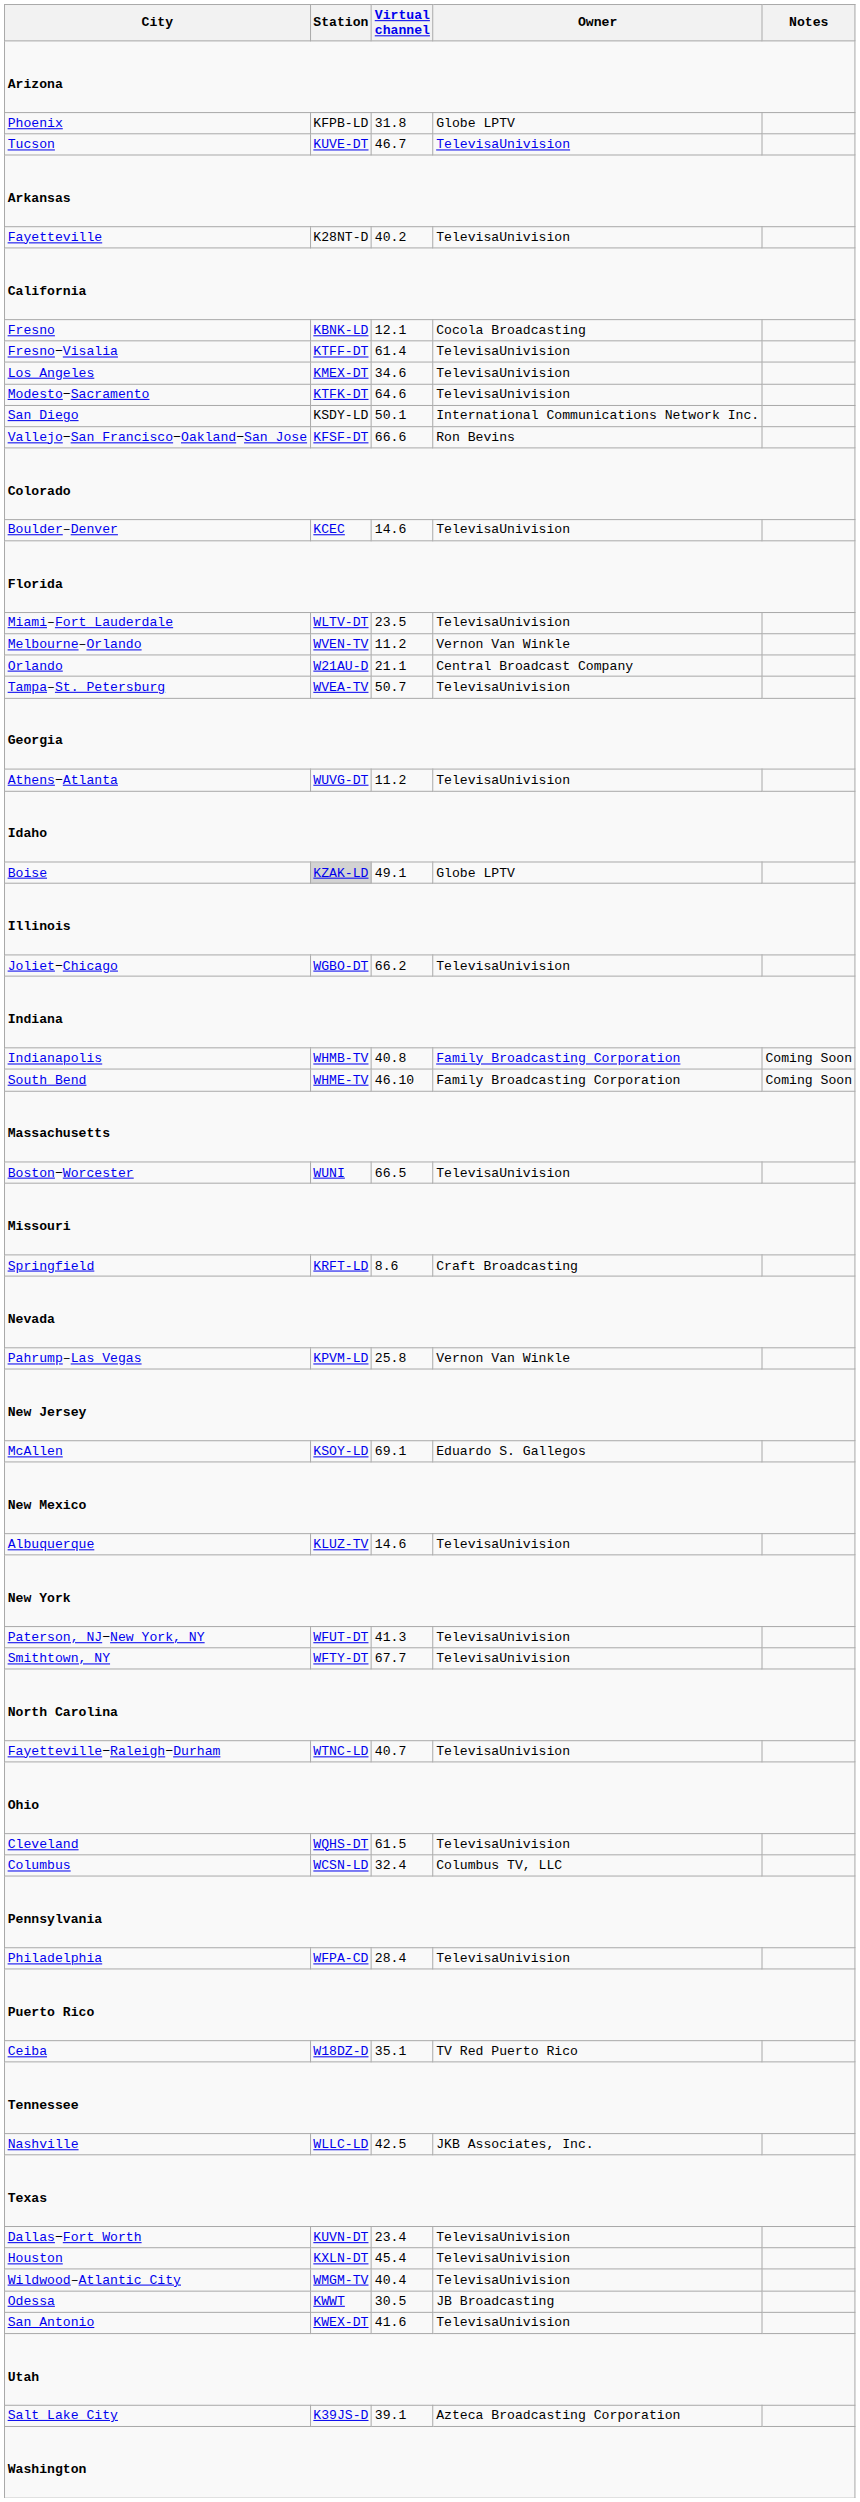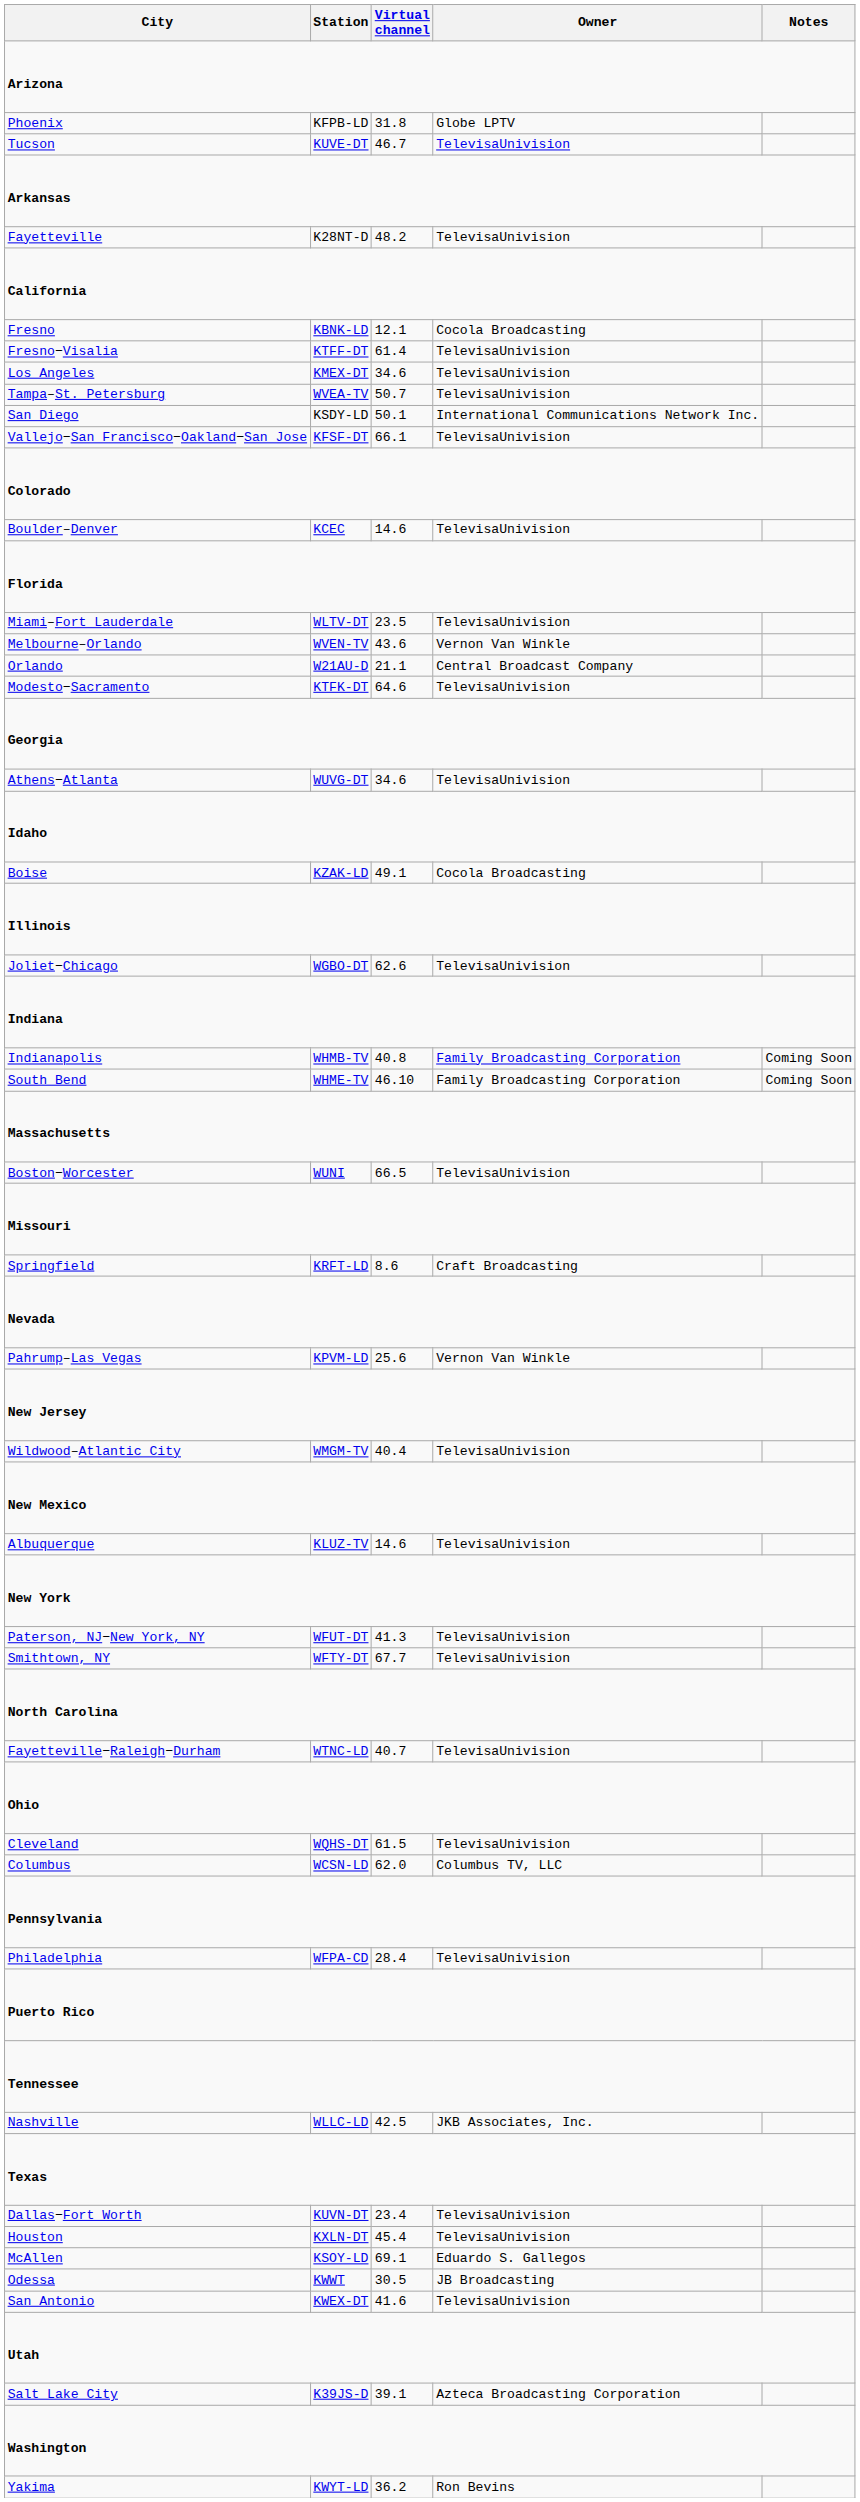(391, 237) 40.2 -> (391, 237) 48.2
rows swapped: (79, 395) <-> (86, 687)
(391, 437) 66.6 -> (391, 437) 66.1
(476, 437) Ron Bevins -> (503, 437) TelevisaUnivision
(391, 644) 11.2 -> (391, 644) 43.6
(391, 780) 11.2 -> (391, 780) 34.6
(341, 873) lightgrey background -> (341, 873) no background
(476, 873) Globe LPTV -> (511, 873) Cocola Broadcasting
(391, 966) 66.2 -> (391, 966) 62.6
(391, 1359) 25.8 -> (391, 1359) 25.6
rows swapped: (94, 2280) <-> (35, 1451)
(391, 1866) 32.4 -> (391, 1866) 62.0
- row: (27, 2051)
+ row: (31, 2487)
